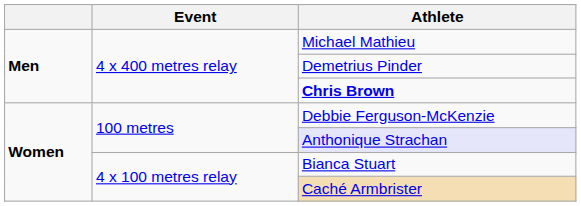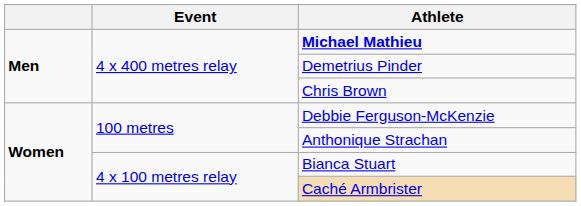(358, 42) normal -> (362, 42) bold
(348, 91) bold -> (344, 91) normal
(374, 140) lavender background -> (374, 140) no background
